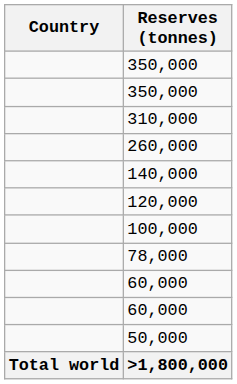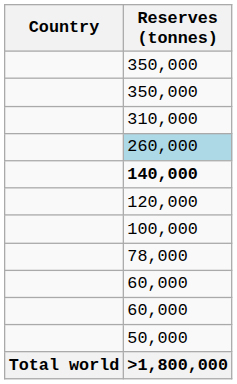(163, 147) no background -> (163, 147) lightblue background
(163, 174) normal -> (163, 174) bold
